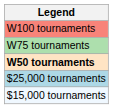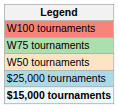(51, 62) bold -> (48, 62) normal
(56, 95) normal -> (59, 95) bold
